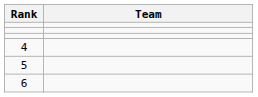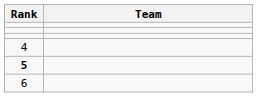(24, 65) normal -> (24, 65) bold
